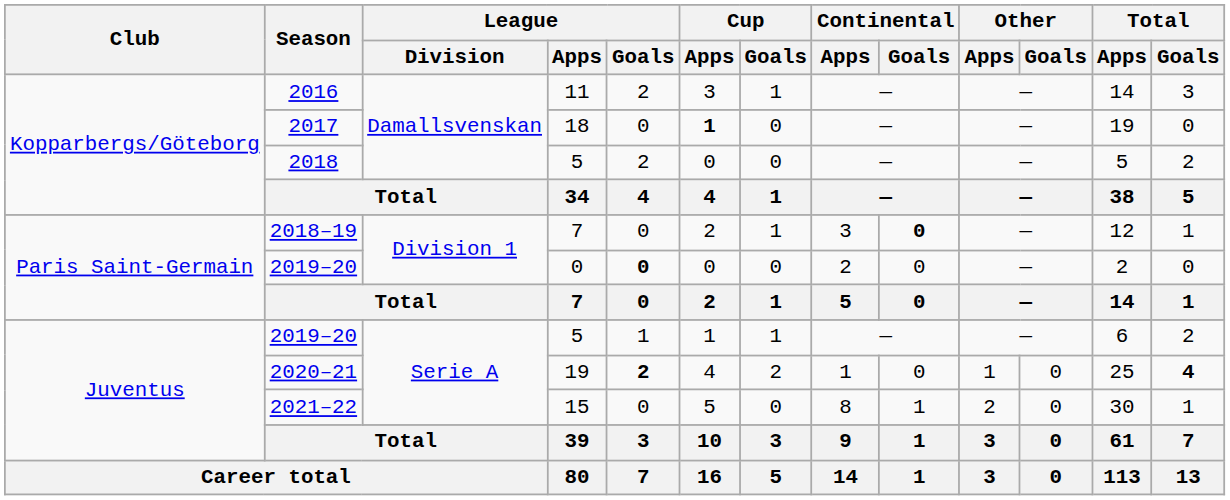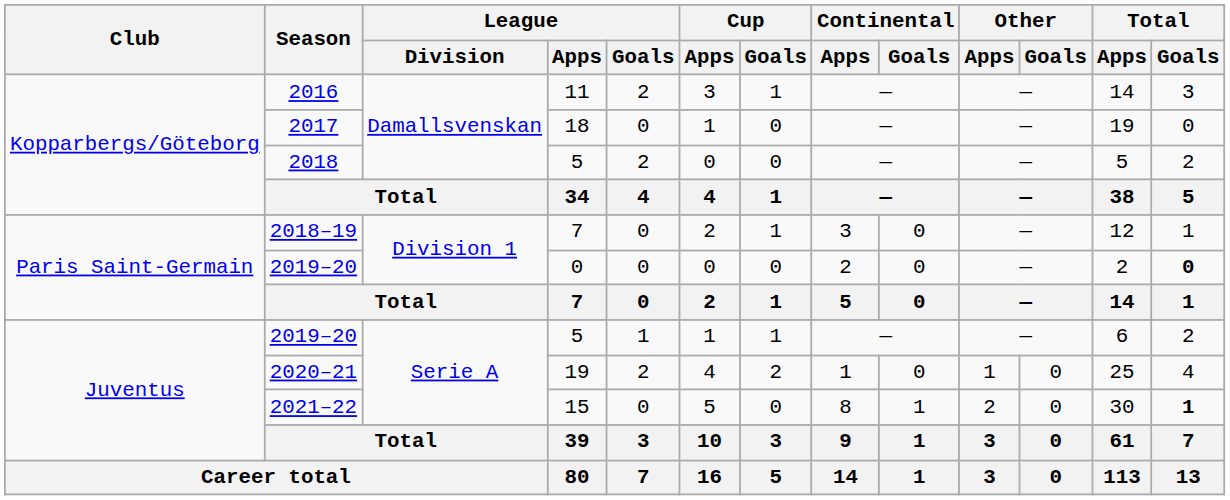(710, 127) bold -> (710, 127) normal
(919, 232) bold -> (919, 232) normal
(643, 267) bold -> (643, 267) normal
(1188, 267) normal -> (1188, 267) bold
(643, 372) bold -> (643, 372) normal
(1188, 372) bold -> (1188, 372) normal
(1188, 407) normal -> (1188, 407) bold
